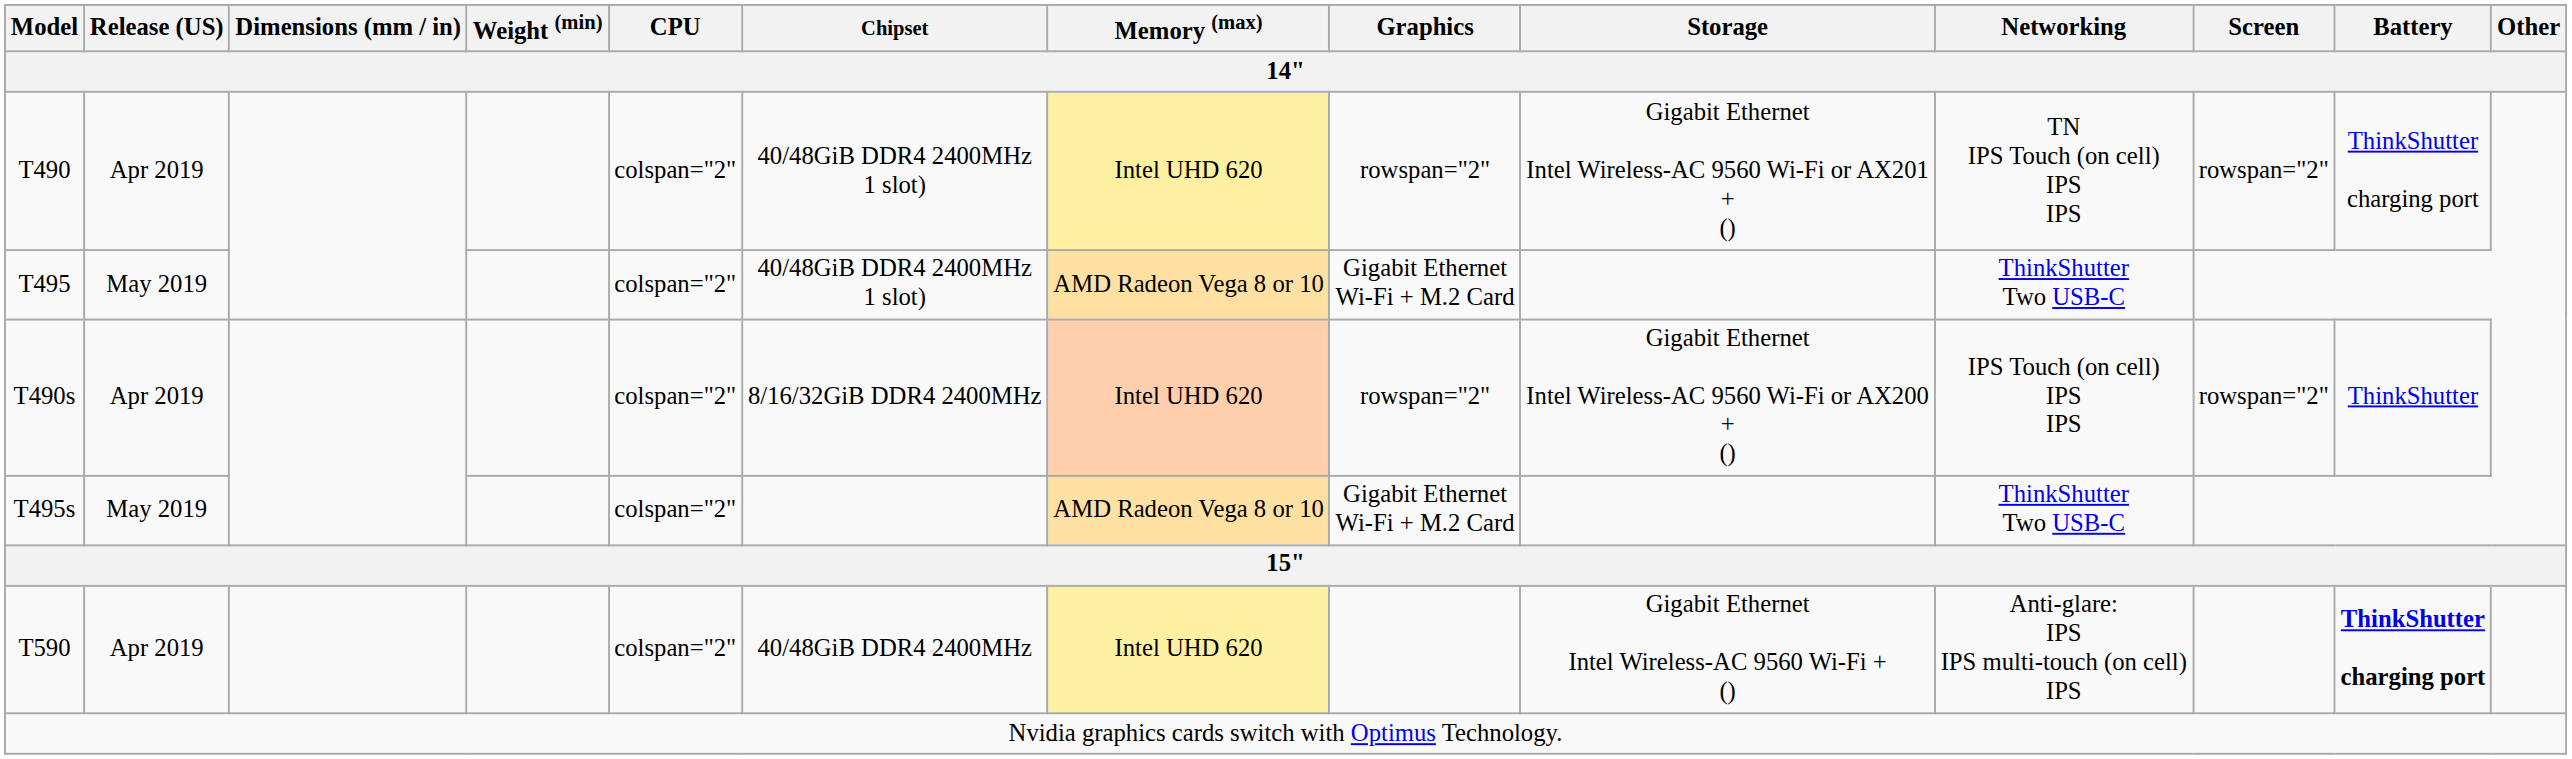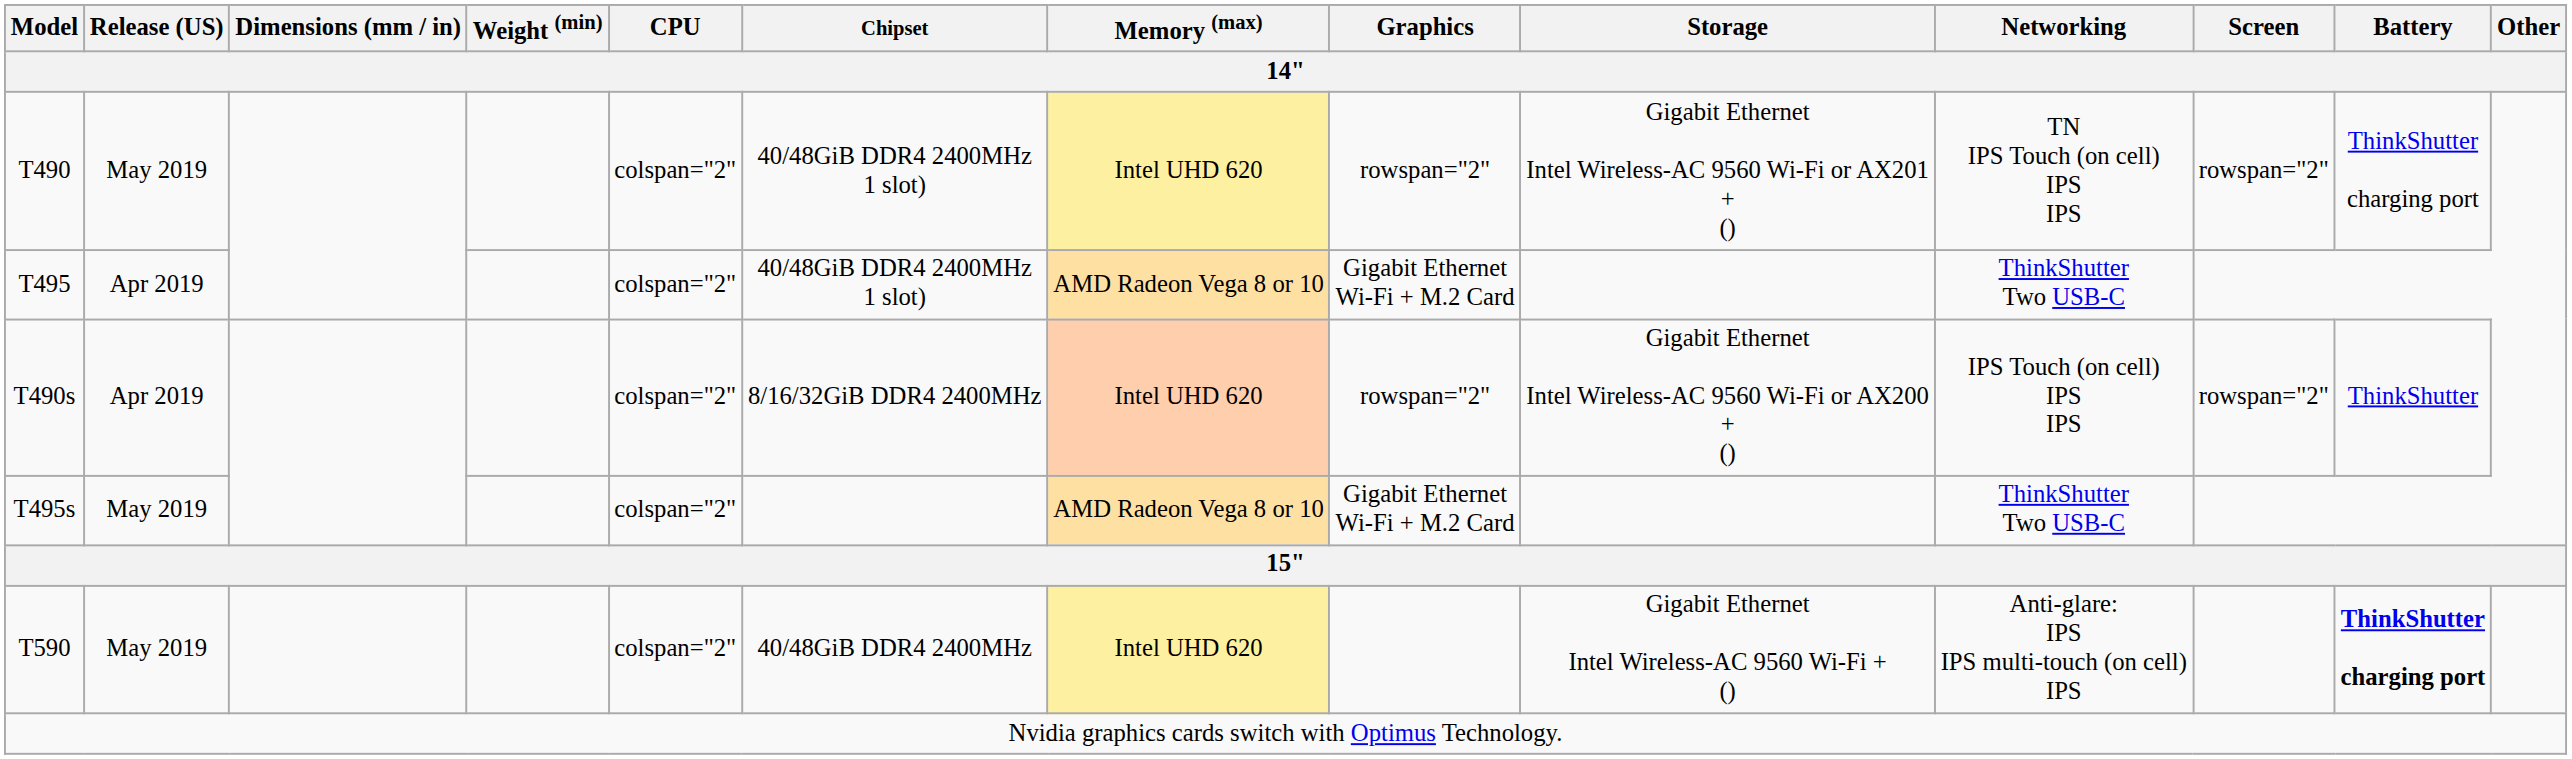(157, 170) Apr 2019 -> (157, 170) May 2019
(157, 283) May 2019 -> (157, 283) Apr 2019
(157, 648) Apr 2019 -> (157, 648) May 2019
